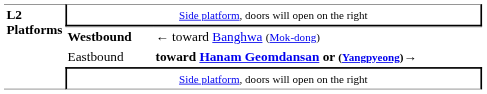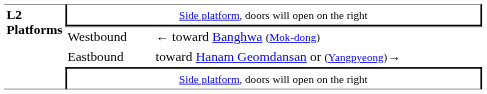(100, 37) bold -> (97, 37) normal
(286, 57) bold -> (278, 57) normal
